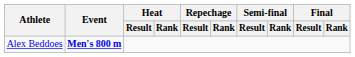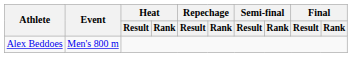(94, 44) bold -> (93, 44) normal
